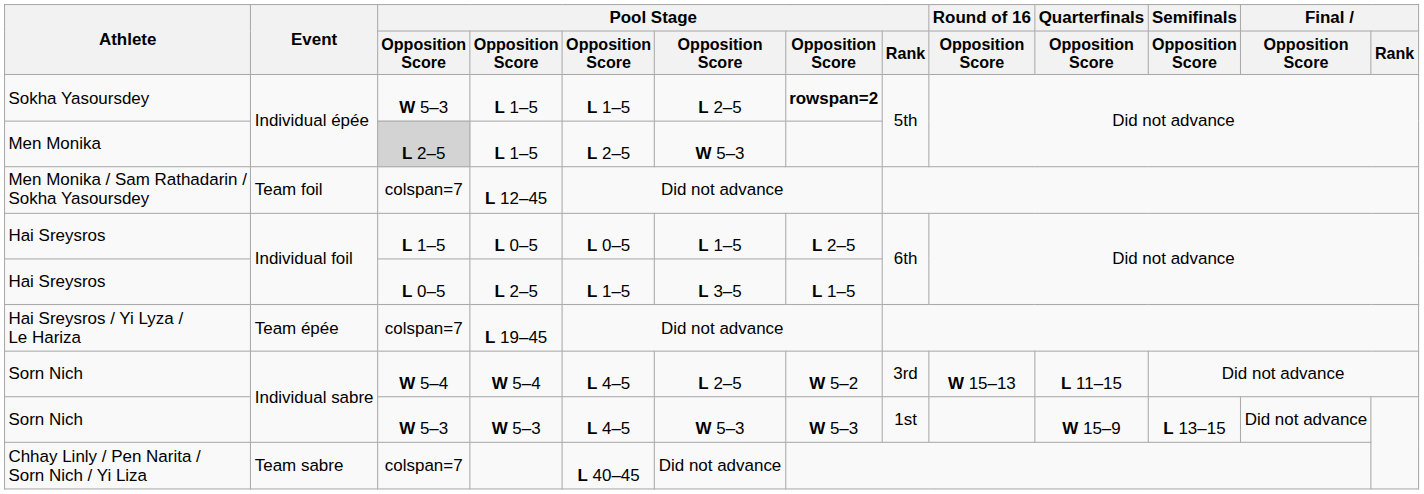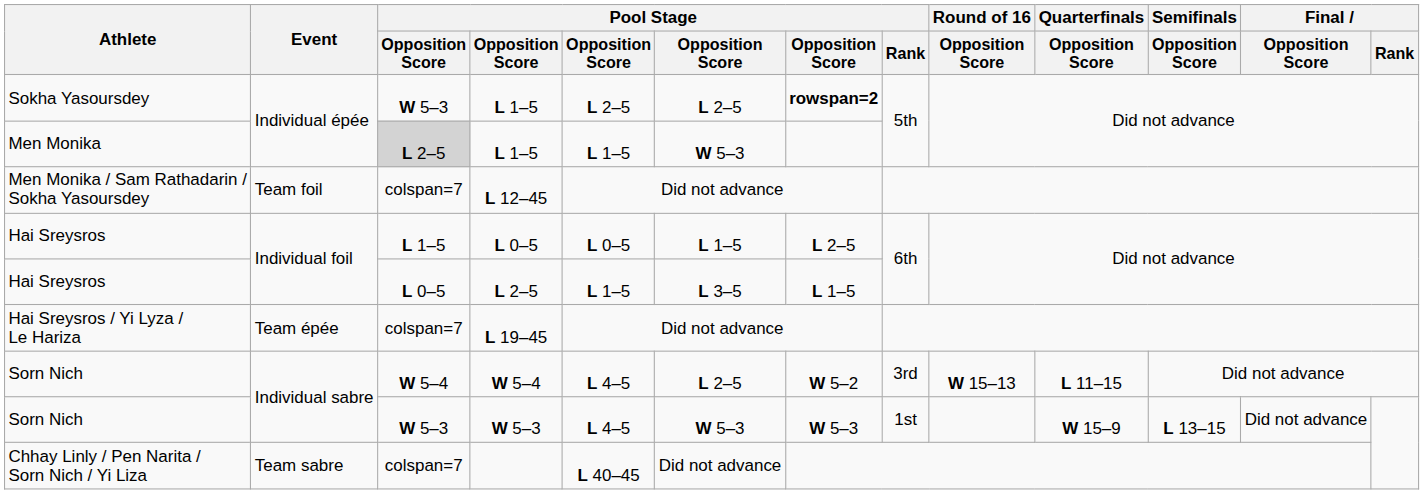(609, 107) L 1–5 -> (609, 107) L 2–5
(609, 153) L 2–5 -> (609, 153) L 1–5
